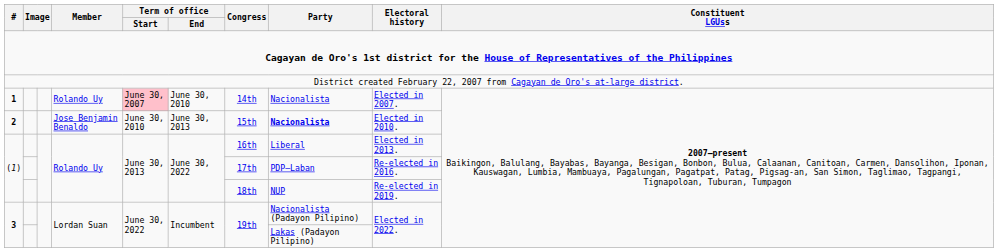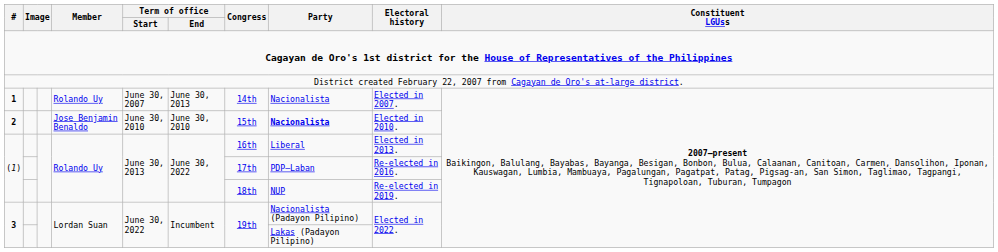(144, 100) pink background -> (144, 100) no background
(190, 100) June 30, 2010 -> (190, 100) June 30, 2013
(190, 122) June 30, 2013 -> (190, 122) June 30, 2010
